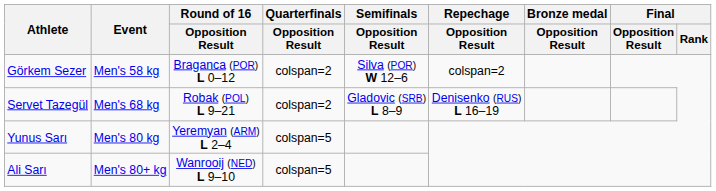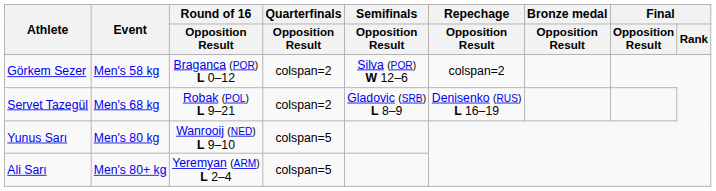(216, 137) Yeremyan (ARM) L 2–4 -> (216, 137) Wanrooij (NED) L 9–10
(216, 170) Wanrooij (NED) L 9–10 -> (216, 170) Yeremyan (ARM) L 2–4
